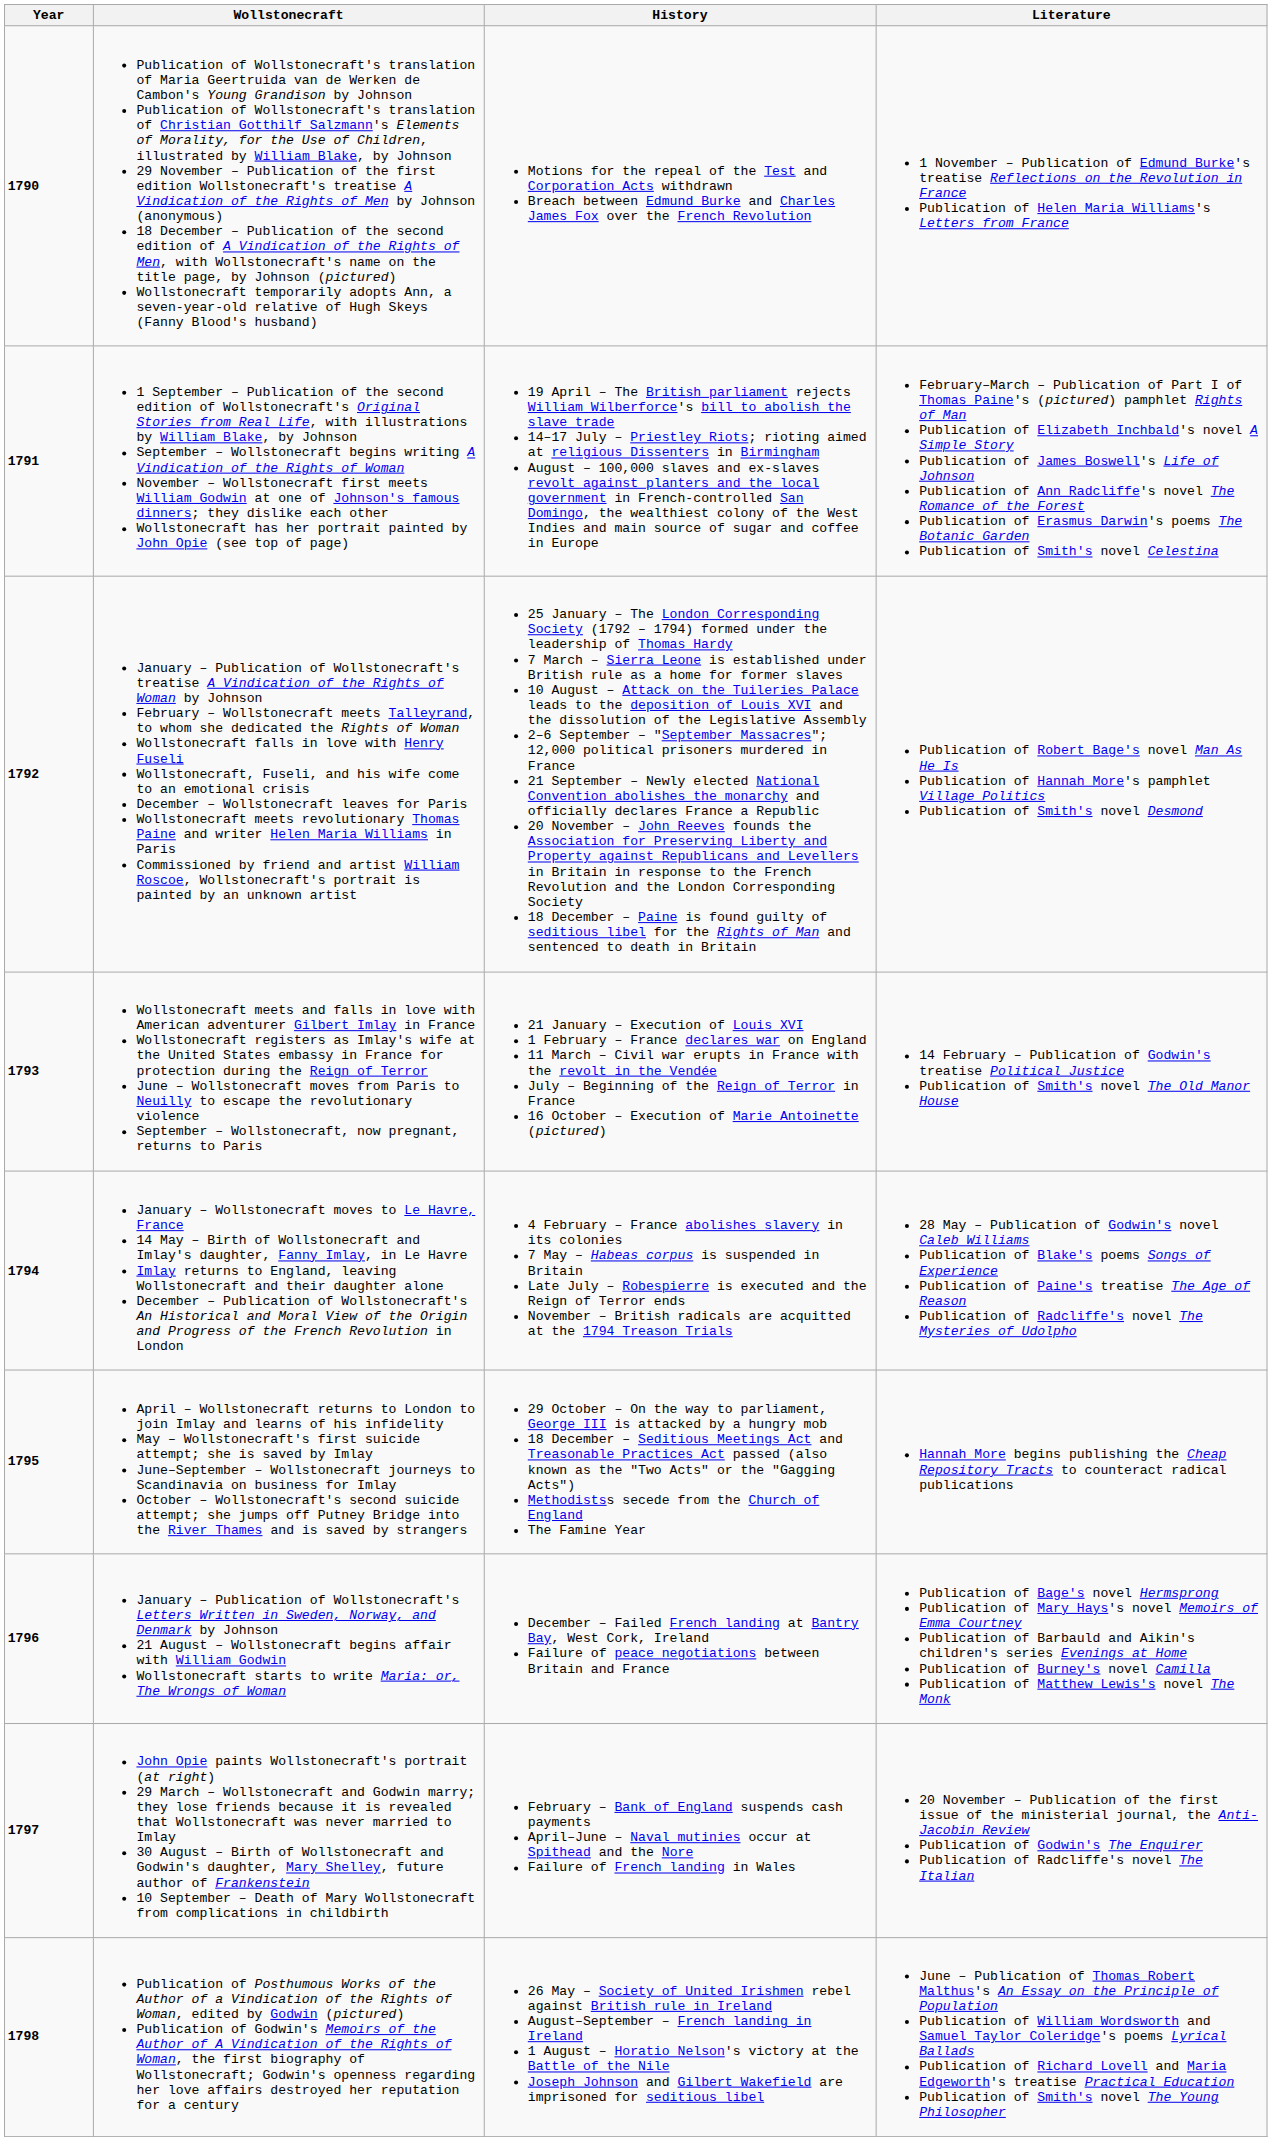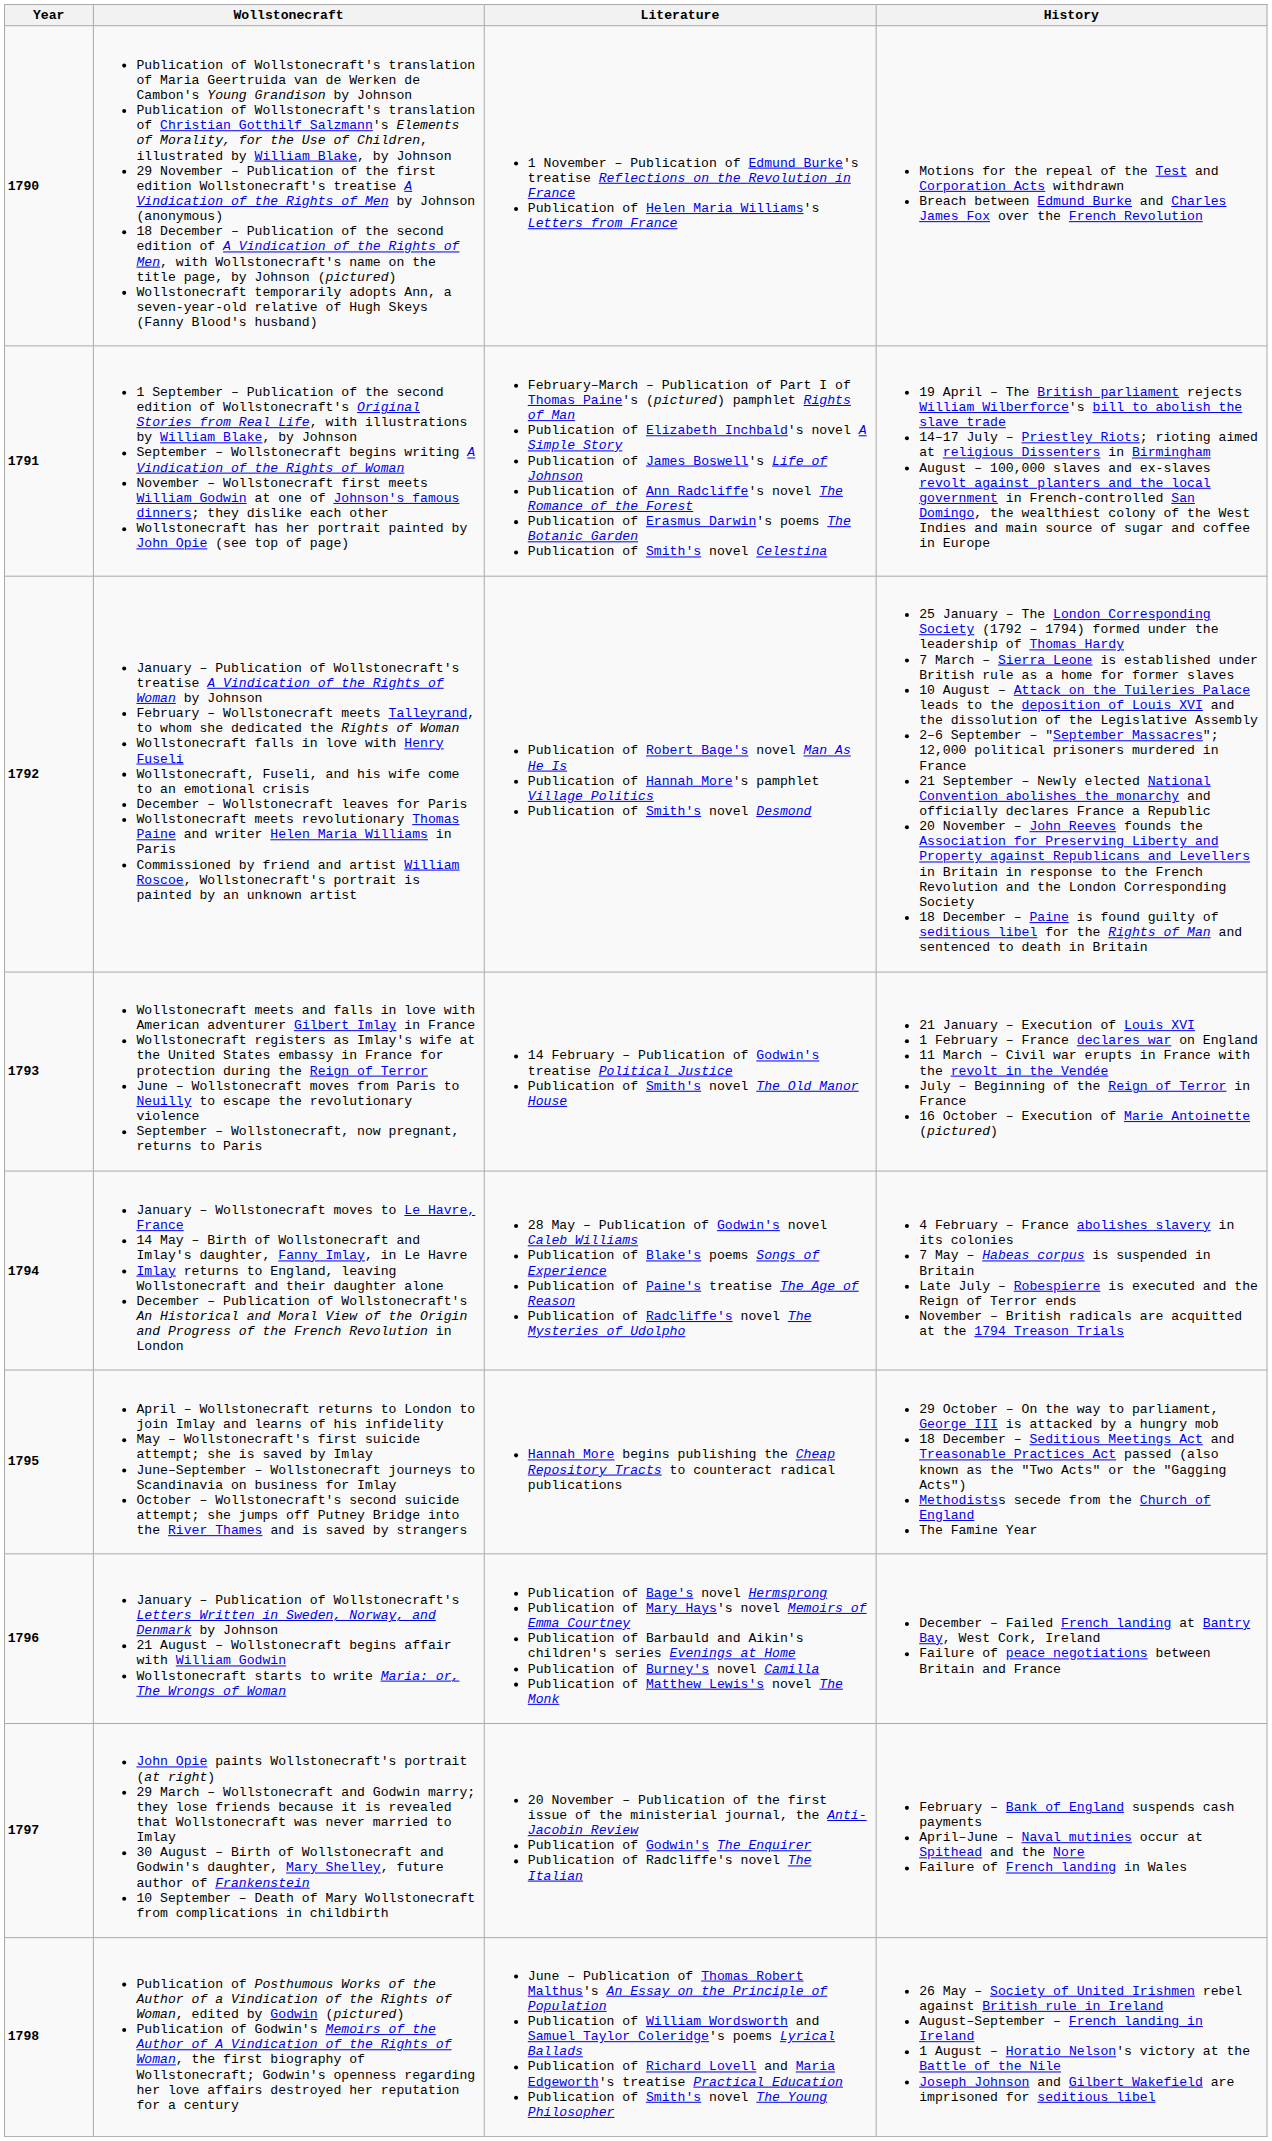columns swapped: (1071, 15) <-> (680, 15)
